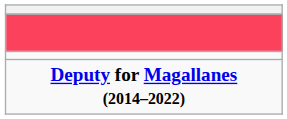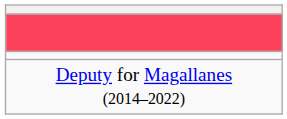(144, 86) bold -> (144, 86) normal
